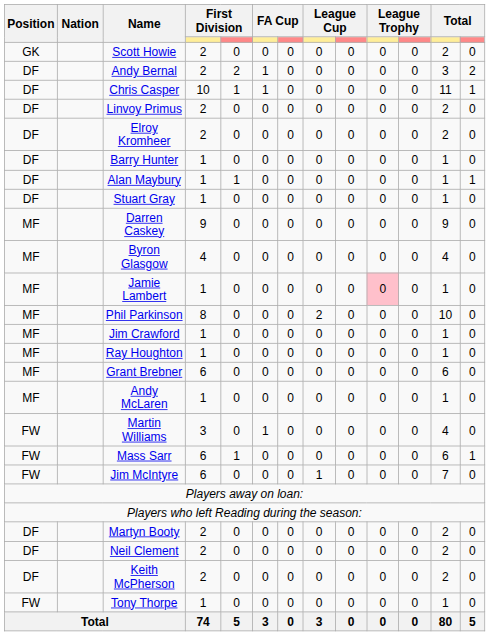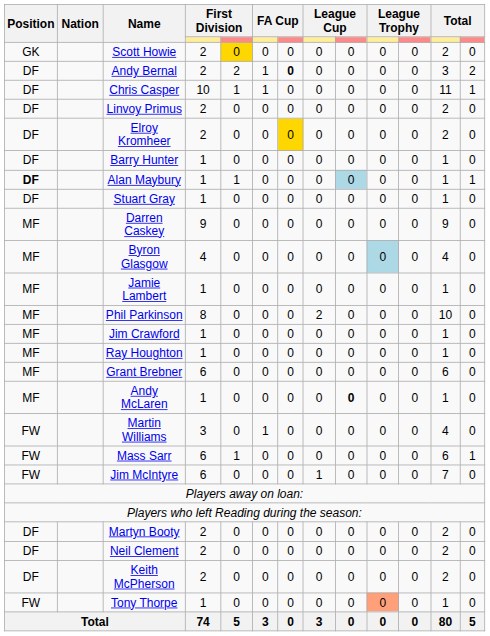(237, 52) no background -> (237, 52) gold background
(290, 71) normal -> (290, 71) bold
(290, 135) no background -> (290, 135) gold background
(31, 180) normal -> (31, 180) bold
(351, 180) no background -> (351, 180) lightblue background
(383, 257) no background -> (383, 257) lightblue background
(383, 289) pink background -> (383, 289) no background
(351, 398) normal -> (351, 398) bold
(383, 602) no background -> (383, 602) lightsalmon background
